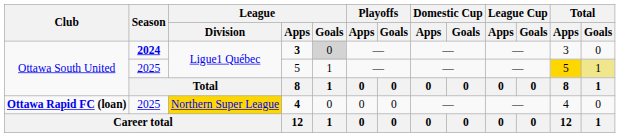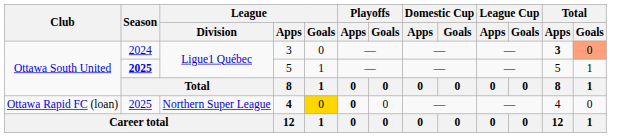(149, 50) bold -> (140, 50) normal
(297, 50) bold -> (289, 50) normal
(329, 50) lightgrey background -> (321, 50) no background
(566, 50) normal -> (558, 50) bold
(598, 50) no background -> (590, 50) lightsalmon background
(149, 68) normal -> (140, 68) bold
(566, 68) gold background -> (558, 68) no background
(598, 68) khaki background -> (590, 68) no background
(67, 104) bold -> (63, 104) normal
(225, 104) gold background -> (217, 104) no background
(329, 104) no background -> (321, 104) gold background
(362, 104) normal -> (353, 104) bold
